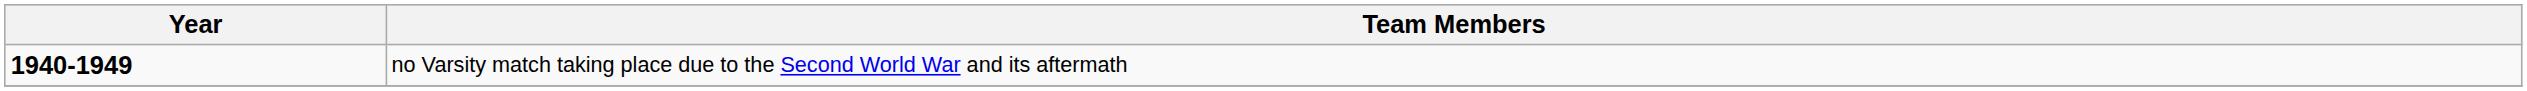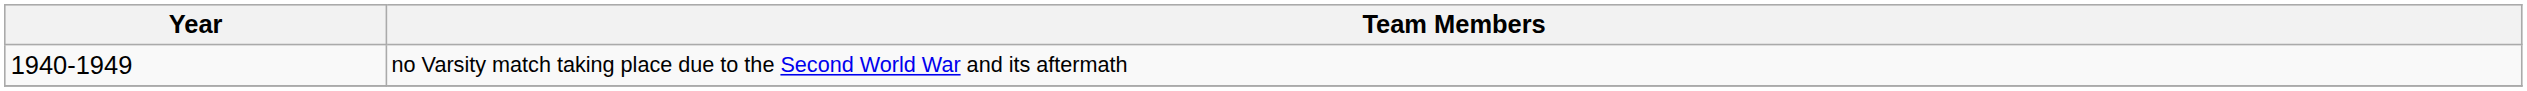(71, 65) bold -> (71, 65) normal
